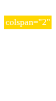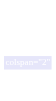(28, 22) gold background -> (28, 22) no background
(28, 62) no background -> (28, 62) lavender background
